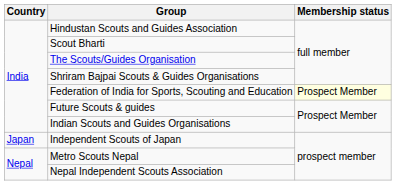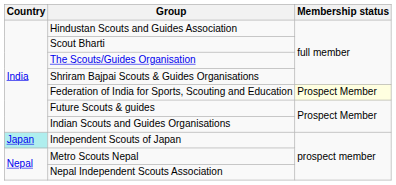(20, 140) no background -> (20, 140) paleturquoise background
